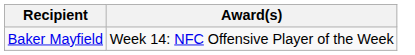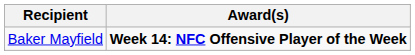(252, 38) normal -> (258, 38) bold
